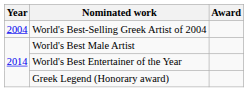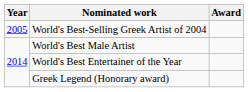(17, 29) 2004 -> (17, 29) 2005
